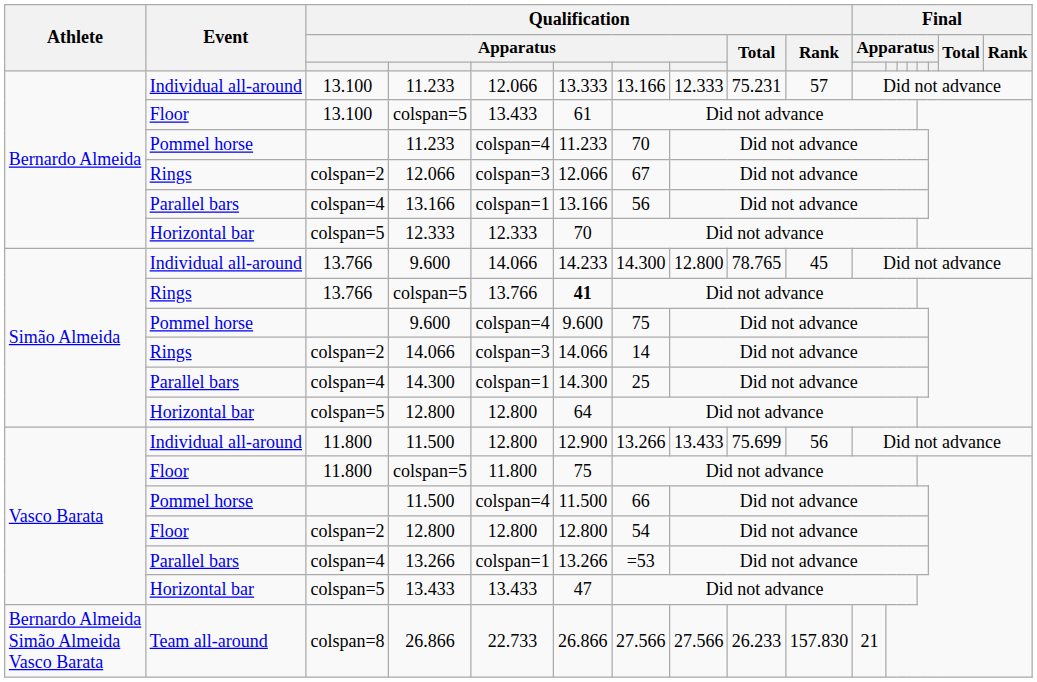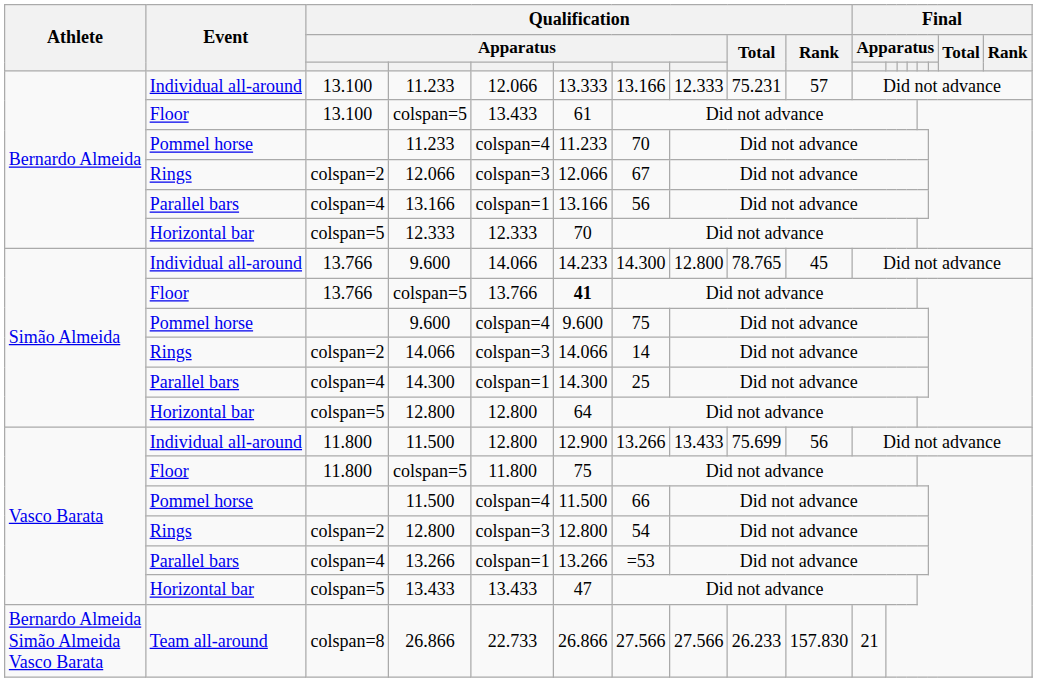(171, 293) Rings -> (169, 293) Floor
(169, 530) Floor -> (171, 530) Rings
(513, 530) 12.800 -> (513, 530) colspan=3
